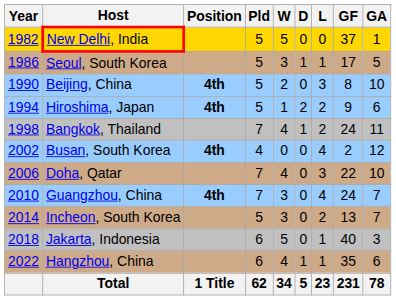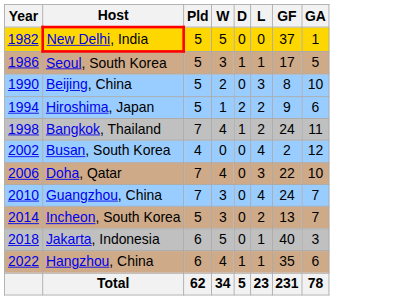- column: (214, 15)
